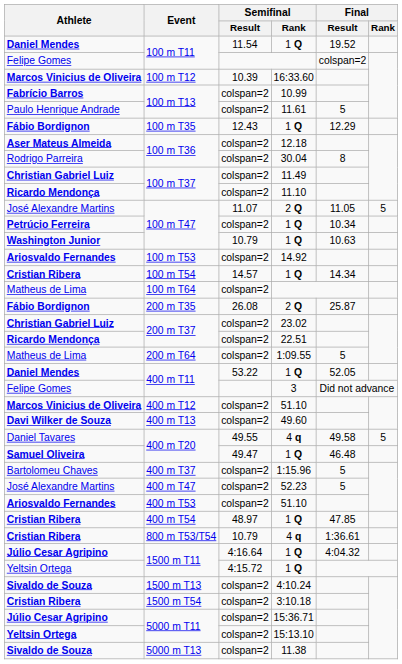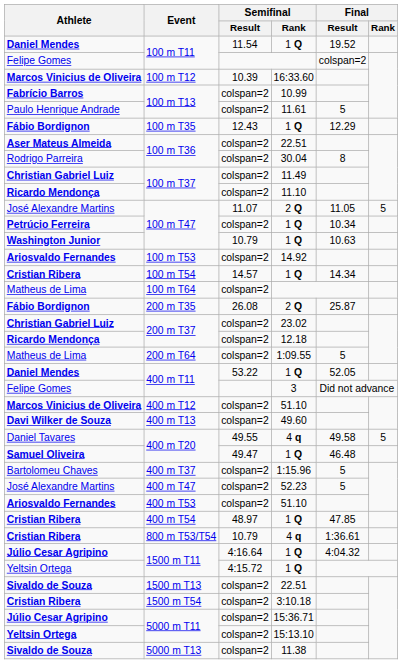(294, 143) 12.18 -> (294, 143) 22.51
(294, 340) 22.51 -> (294, 340) 12.18
(294, 585) 4:10.24 -> (294, 585) 22.51
